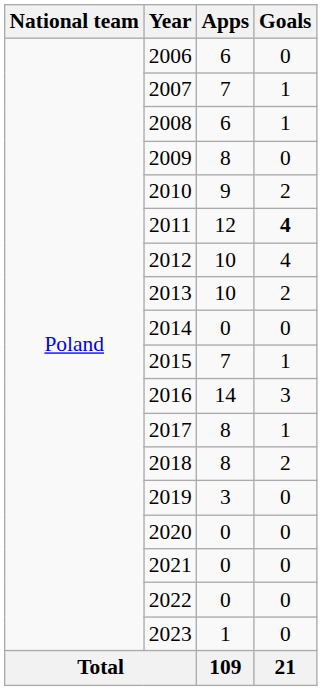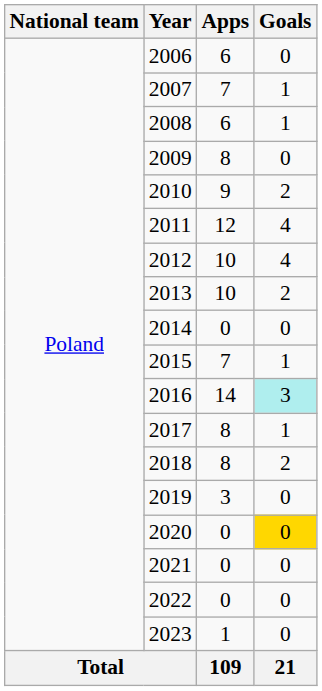(285, 225) bold -> (285, 225) normal
(285, 395) no background -> (285, 395) paleturquoise background
(285, 531) no background -> (285, 531) gold background
